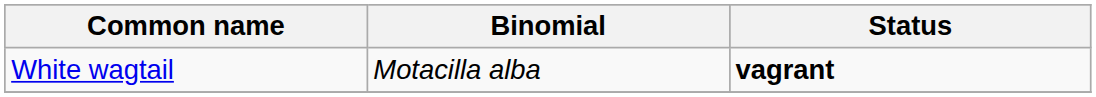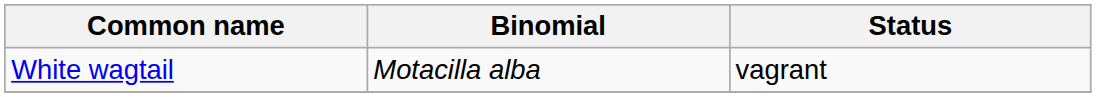(785, 69) bold -> (781, 69) normal
